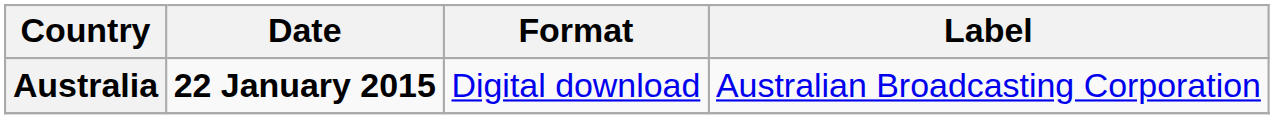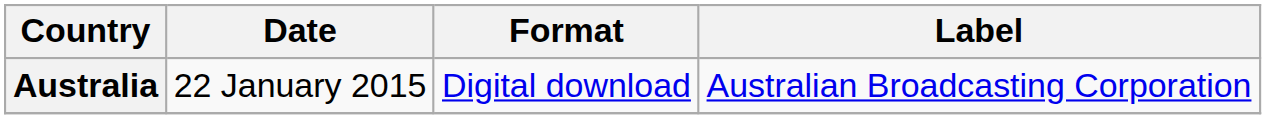(305, 85) bold -> (300, 85) normal
